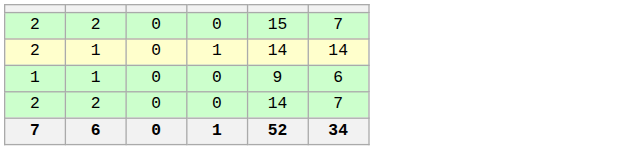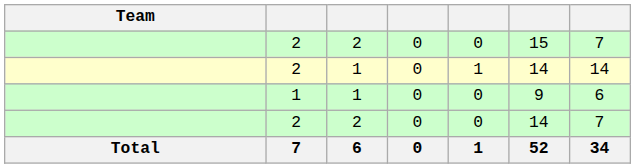+ column: (135, 18)
